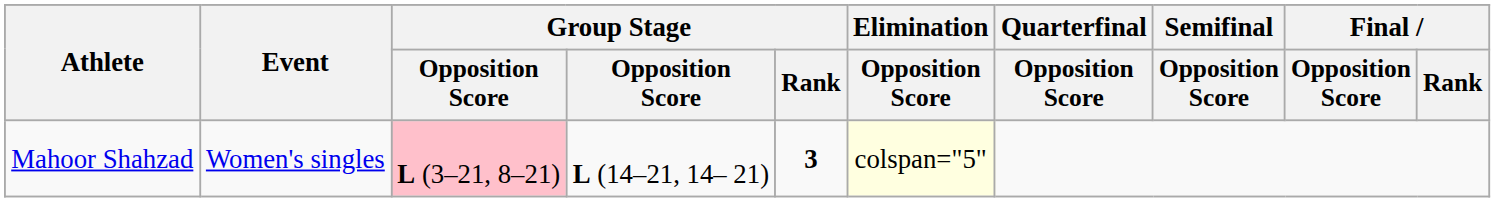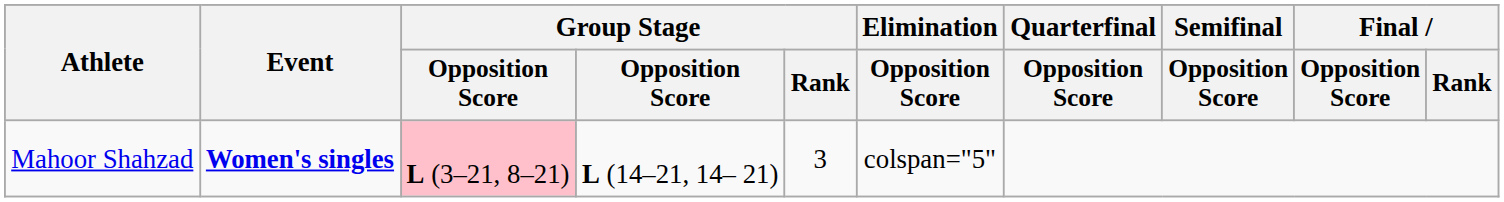(295, 158) normal -> (300, 158) bold
(811, 158) bold -> (820, 158) normal
(921, 158) lightyellow background -> (930, 158) no background
